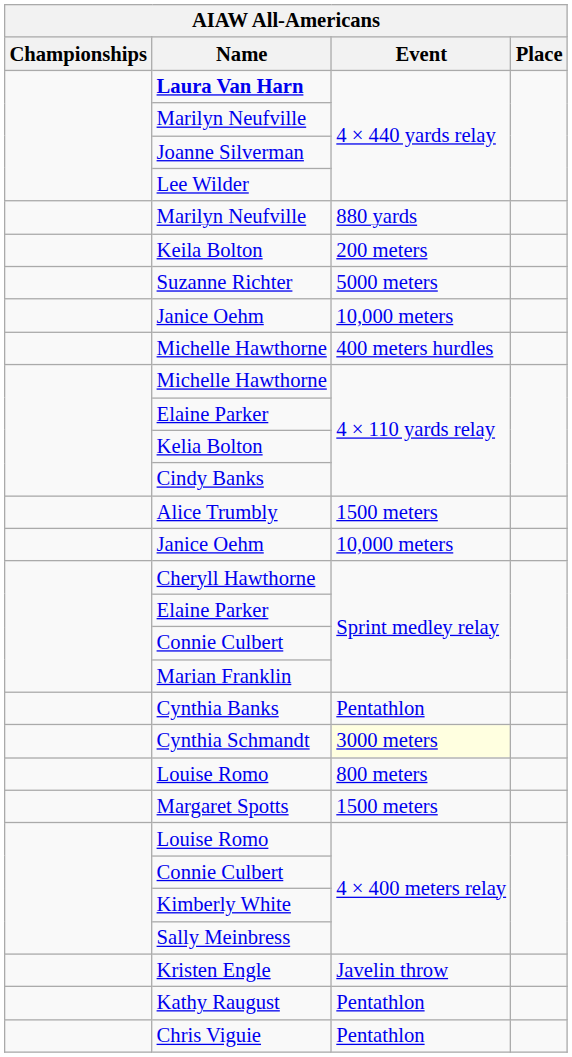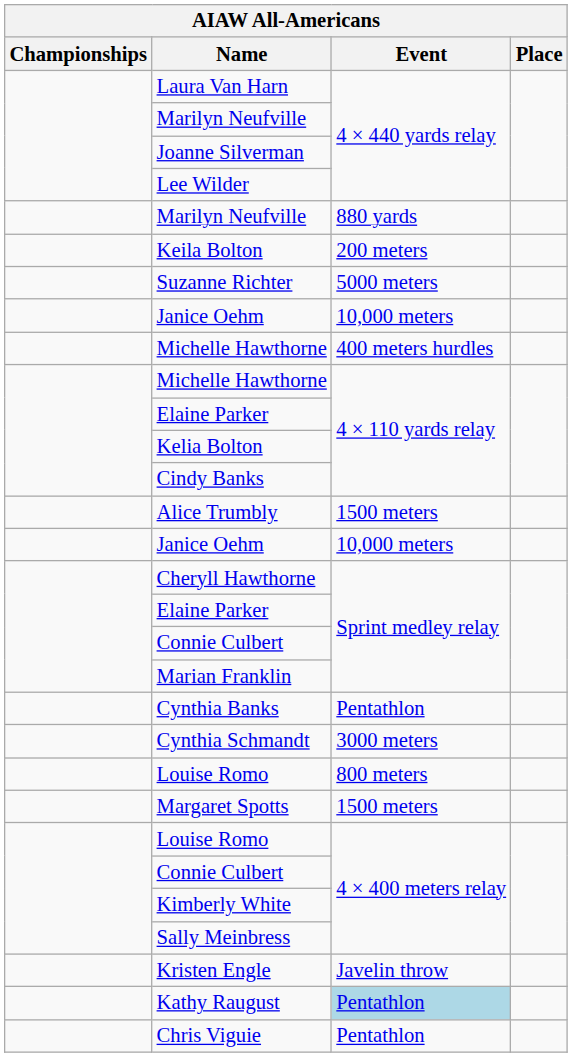(230, 86) bold -> (222, 86) normal
(387, 741) lightyellow background -> (387, 741) no background
(380, 1002) no background -> (380, 1002) lightblue background
